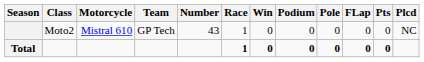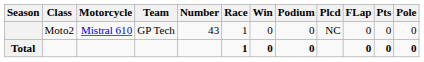columns swapped: (330, 13) <-> (406, 13)
